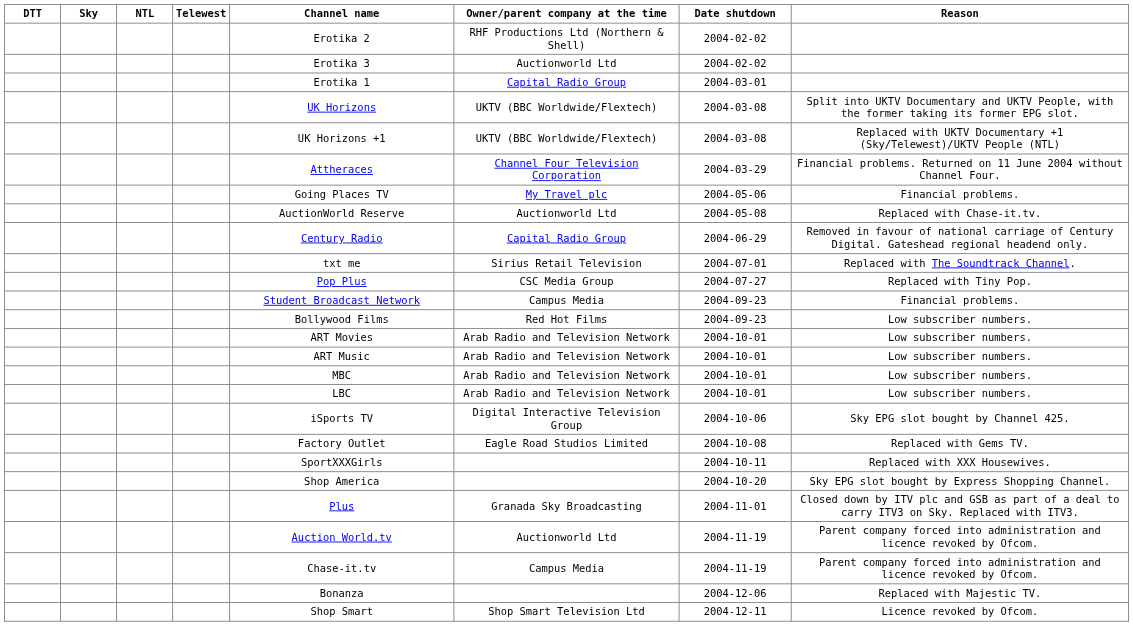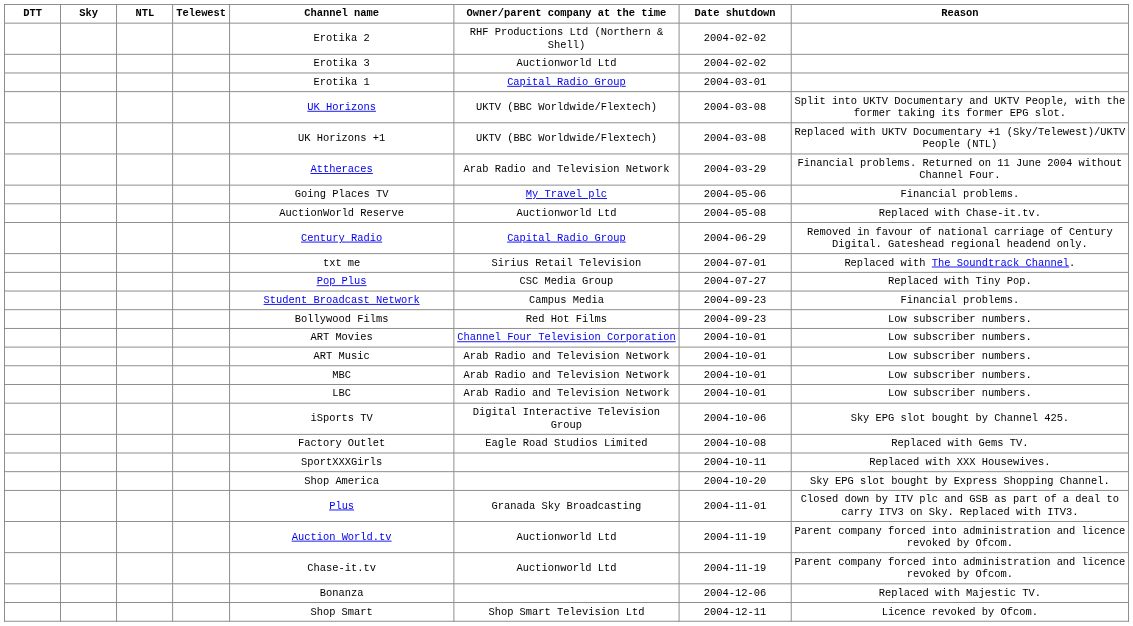(566, 170) Channel Four Television Corporation -> (566, 170) Arab Radio and Television Network
(566, 338) Arab Radio and Television Network -> (566, 338) Channel Four Television Corporation
(567, 568) Campus Media -> (566, 568) Auctionworld Ltd
